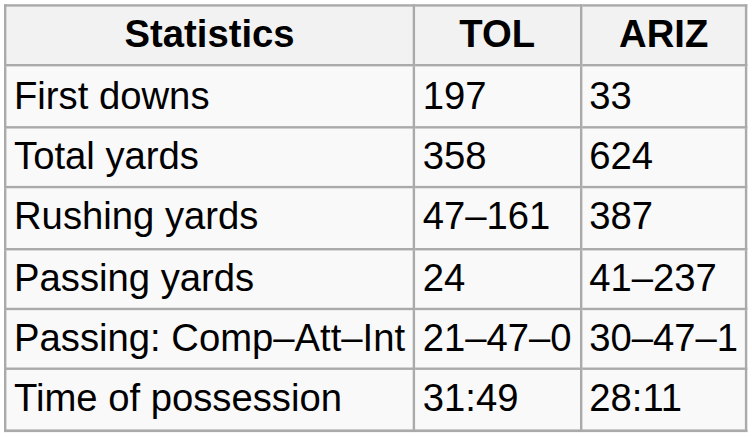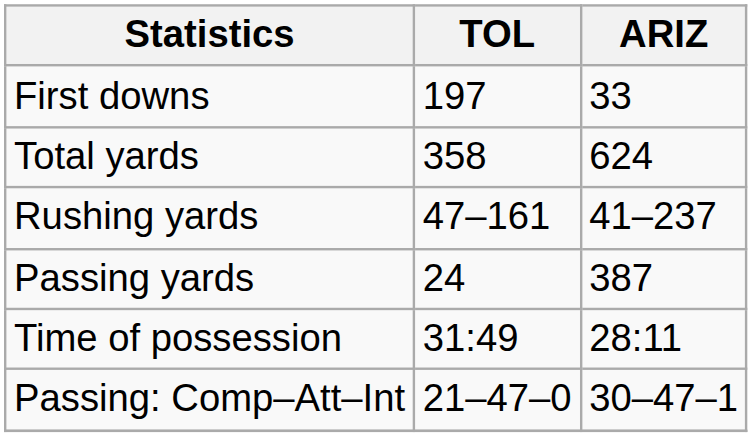(621, 217) 387 -> (653, 217) 41–237
(653, 277) 41–237 -> (621, 277) 387
rows swapped: (210, 338) <-> (178, 398)
